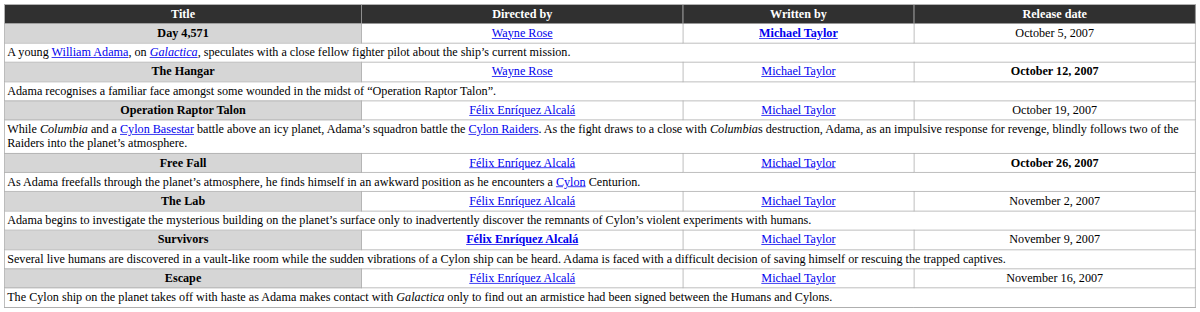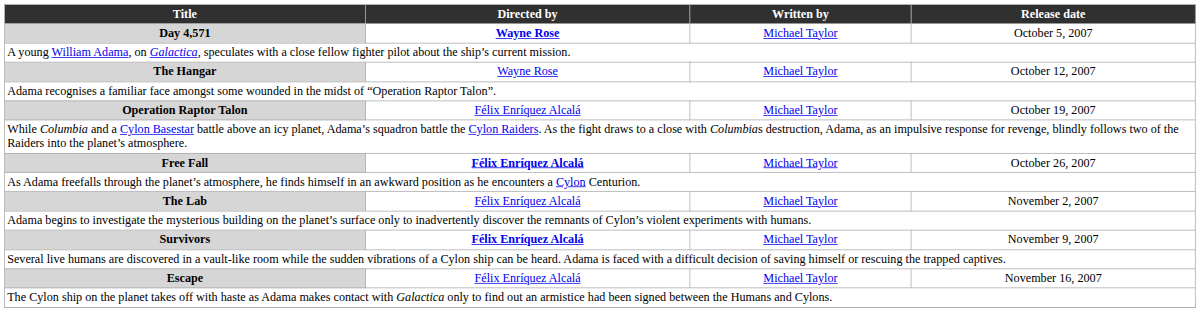(522, 33) normal -> (528, 33) bold
(798, 33) bold -> (800, 33) normal
(1055, 71) bold -> (1053, 71) normal
(522, 162) normal -> (528, 162) bold
(1055, 162) bold -> (1053, 162) normal
